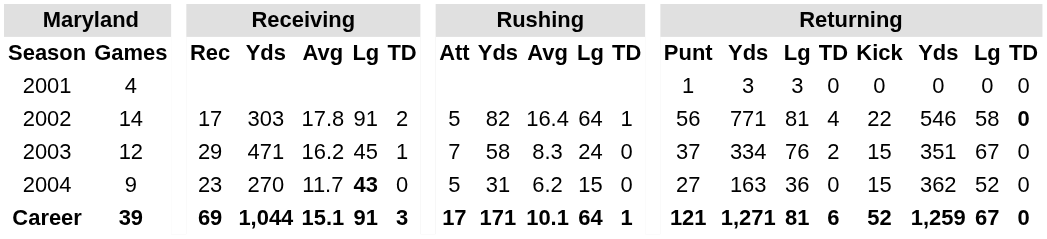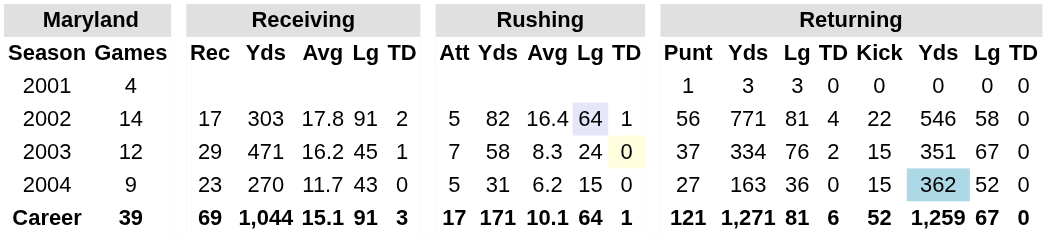(590, 118) no background -> (590, 118) lavender background
(1024, 118) bold -> (1024, 118) normal
(627, 151) no background -> (627, 151) lightyellow background
(366, 184) bold -> (366, 184) normal
(938, 184) no background -> (938, 184) lightblue background
